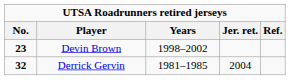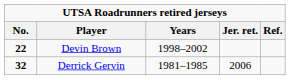(21, 48) 23 -> (21, 48) 22
(240, 65) 2004 -> (240, 65) 2006
